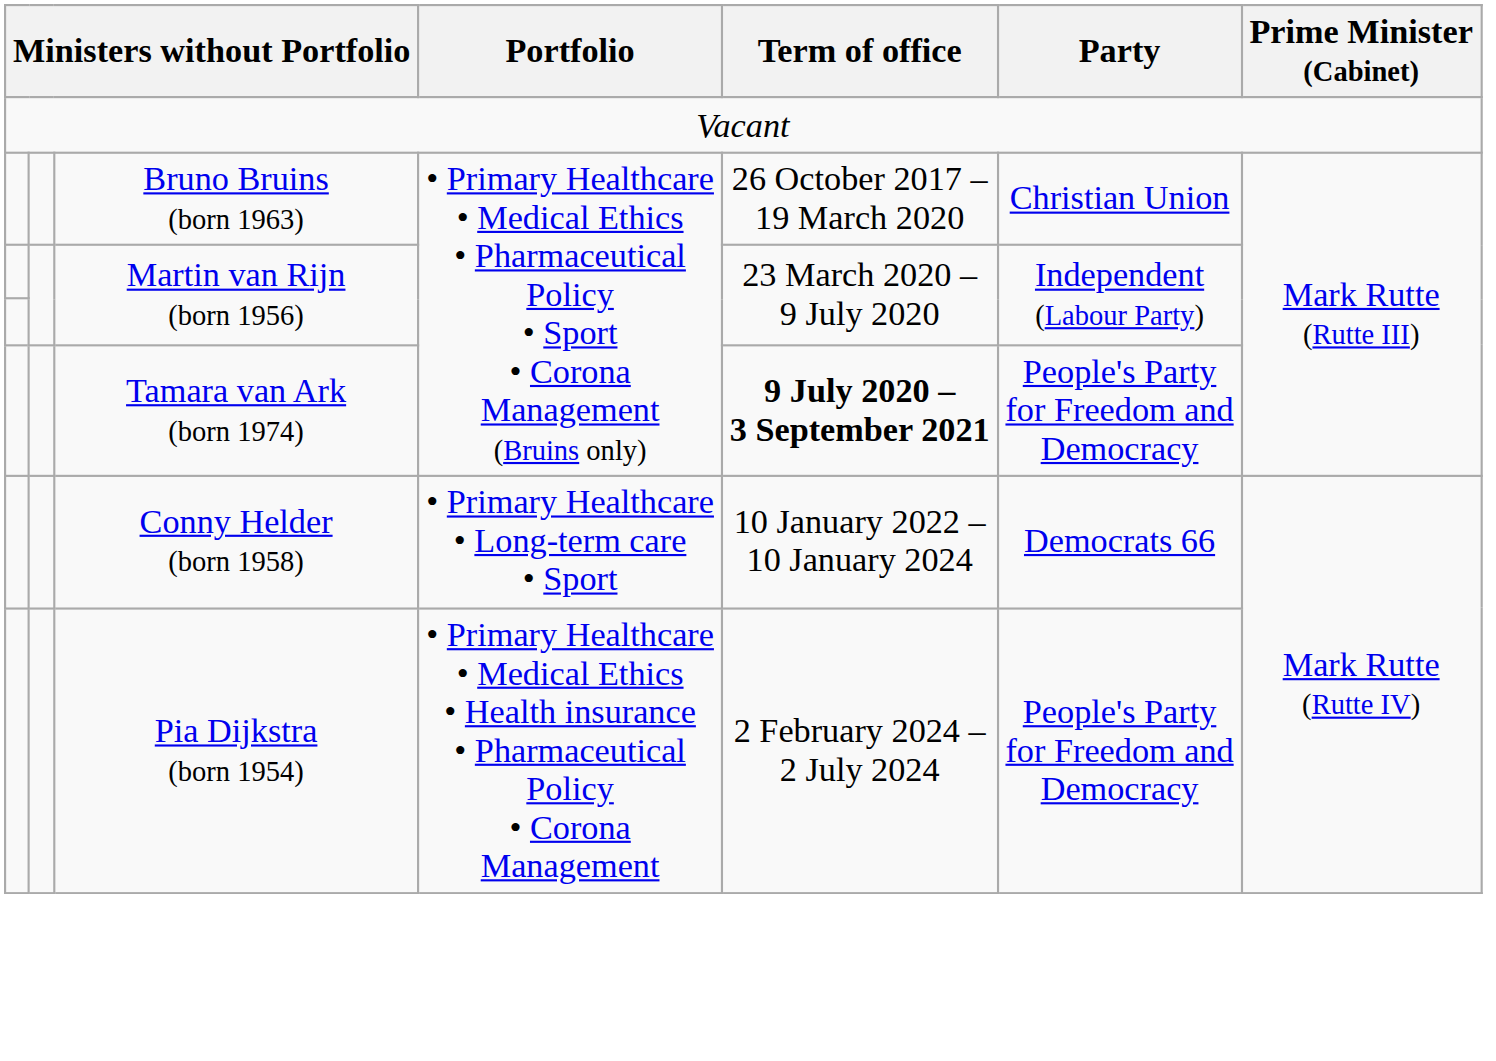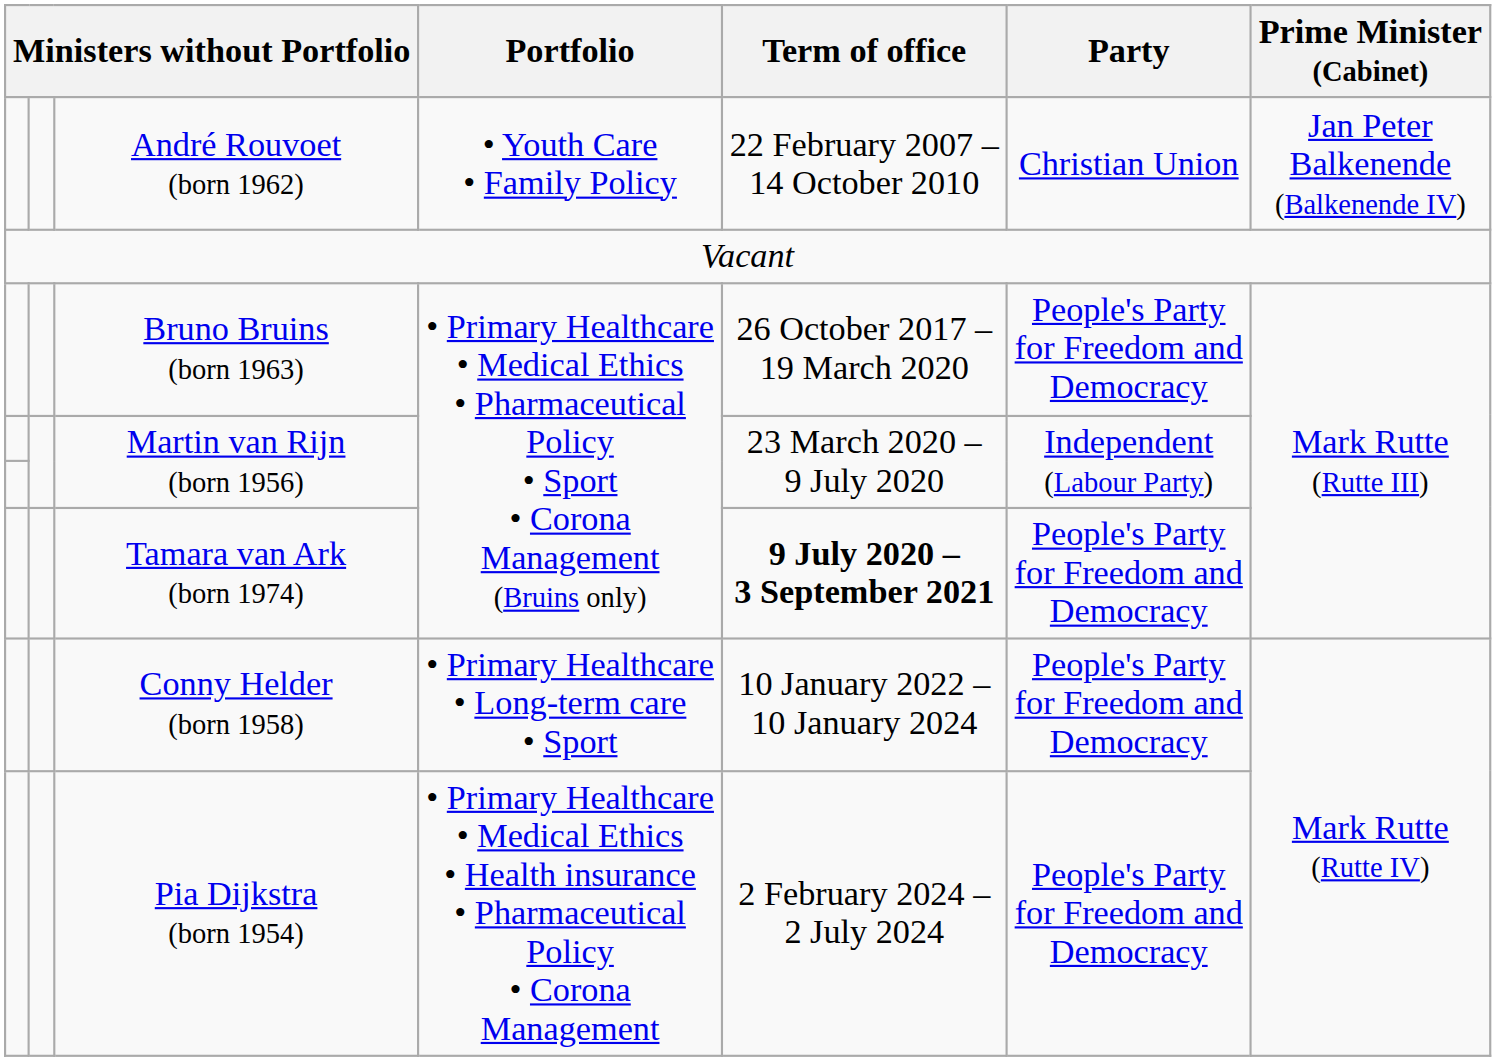+ row: (236, 162)
(1120, 198) Christian Union -> (1129, 348) People's Party for Freedom and Democracy
(1120, 541) Democrats 66 -> (1129, 704) People's Party for Freedom and Democracy
